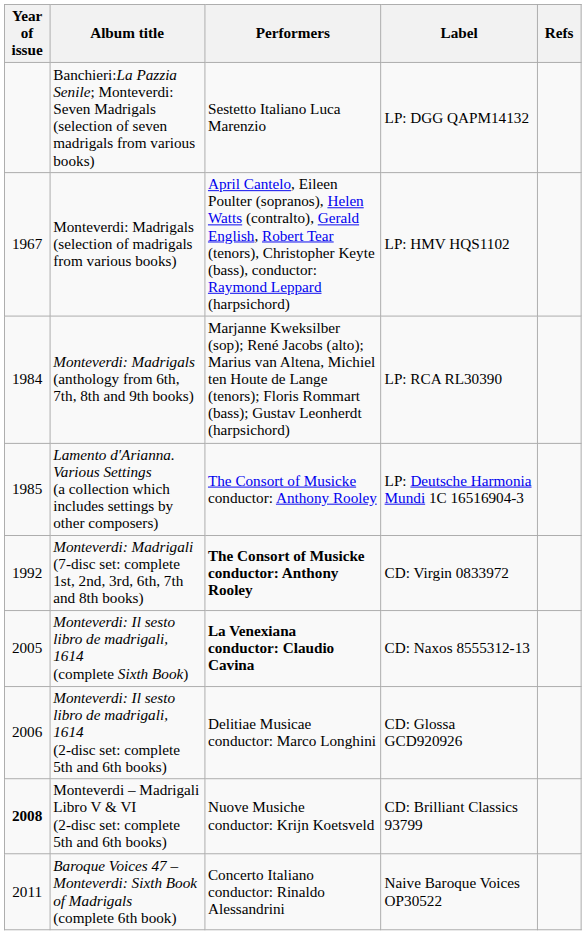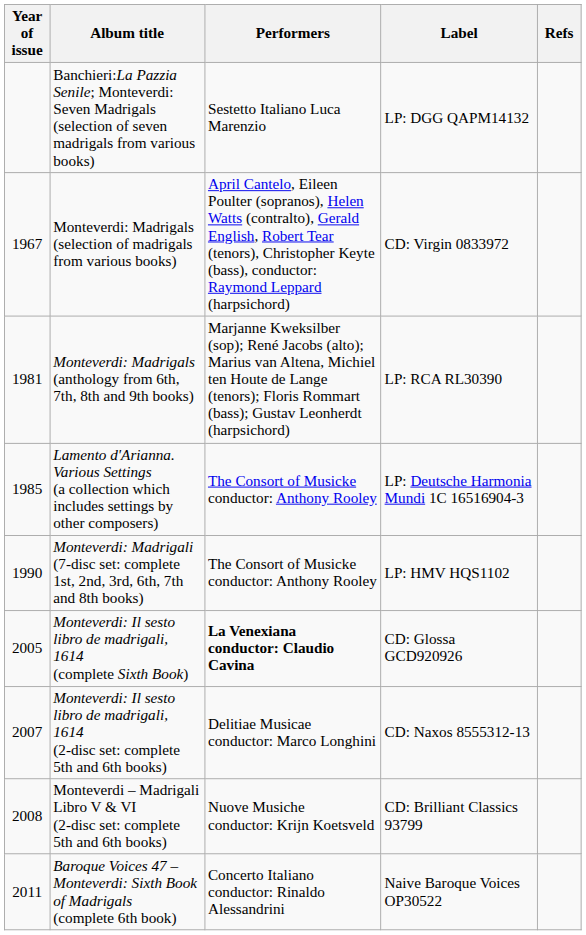(447, 244) LP: HMV HQS1102 -> (447, 244) CD: Virgin 0833972
(27, 379) 1984 -> (27, 379) 1981
(27, 573) 1992 -> (27, 573) 1990
(286, 573) bold -> (292, 573) normal
(447, 573) CD: Virgin 0833972 -> (447, 573) LP: HMV HQS1102
(457, 648) CD: Naxos 8555312-13 -> (423, 648) CD: Glossa GCD920926
(27, 732) 2006 -> (27, 732) 2007
(423, 732) CD: Glossa GCD920926 -> (457, 732) CD: Naxos 8555312-13
(27, 816) bold -> (27, 816) normal
